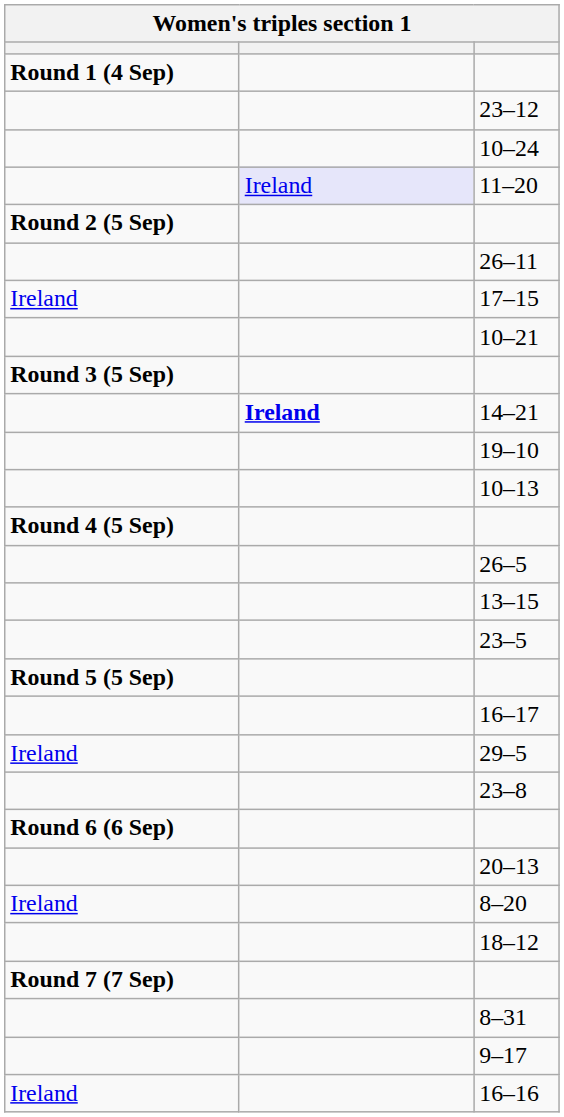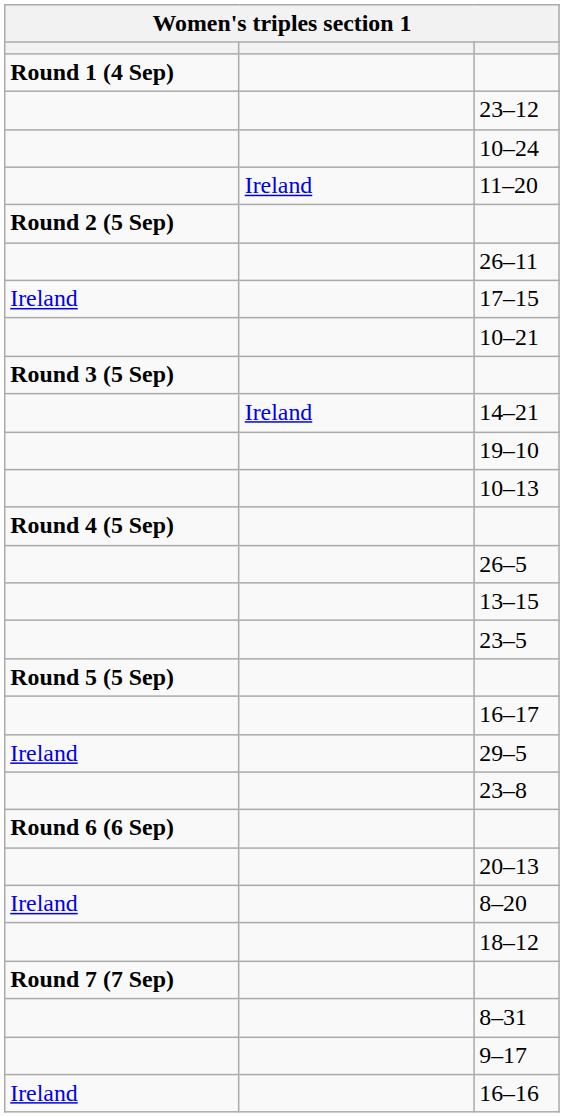(278, 185) lavender background -> (278, 185) no background
(282, 412) bold -> (278, 412) normal
